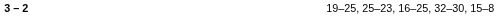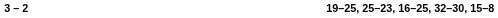(410, 8) normal -> (410, 8) bold
